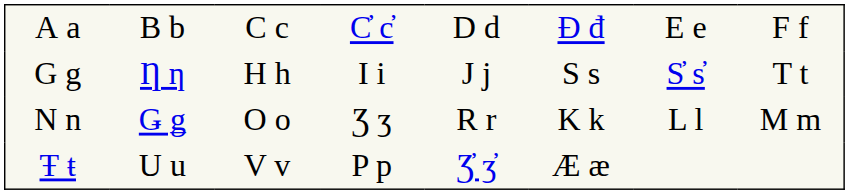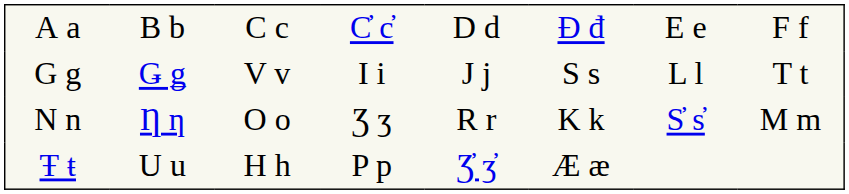(162, 73) Ƞ ƞ -> (162, 73) Ǥ ǥ
(267, 73) H h -> (267, 73) V v
(686, 73) S̓ s̓ -> (686, 73) L l
(162, 119) Ǥ ǥ -> (162, 119) Ƞ ƞ
(686, 119) L l -> (686, 119) S̓ s̓
(267, 165) V v -> (267, 165) H h
